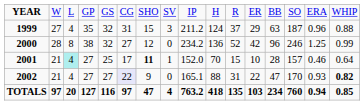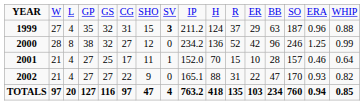(170, 28) normal -> (170, 28) bold
(71, 60) paleturquoise background -> (71, 60) no background
(148, 60) bold -> (148, 60) normal
(127, 76) lavender background -> (127, 76) no background
(345, 76) bold -> (345, 76) normal
